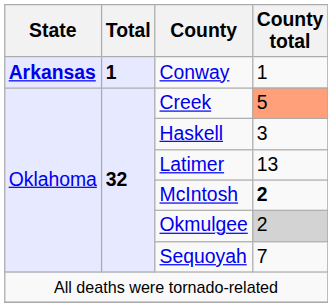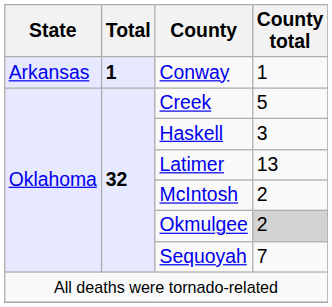(52, 72) bold -> (49, 72) normal
(262, 103) lightsalmon background -> (262, 103) no background
(262, 195) bold -> (262, 195) normal
